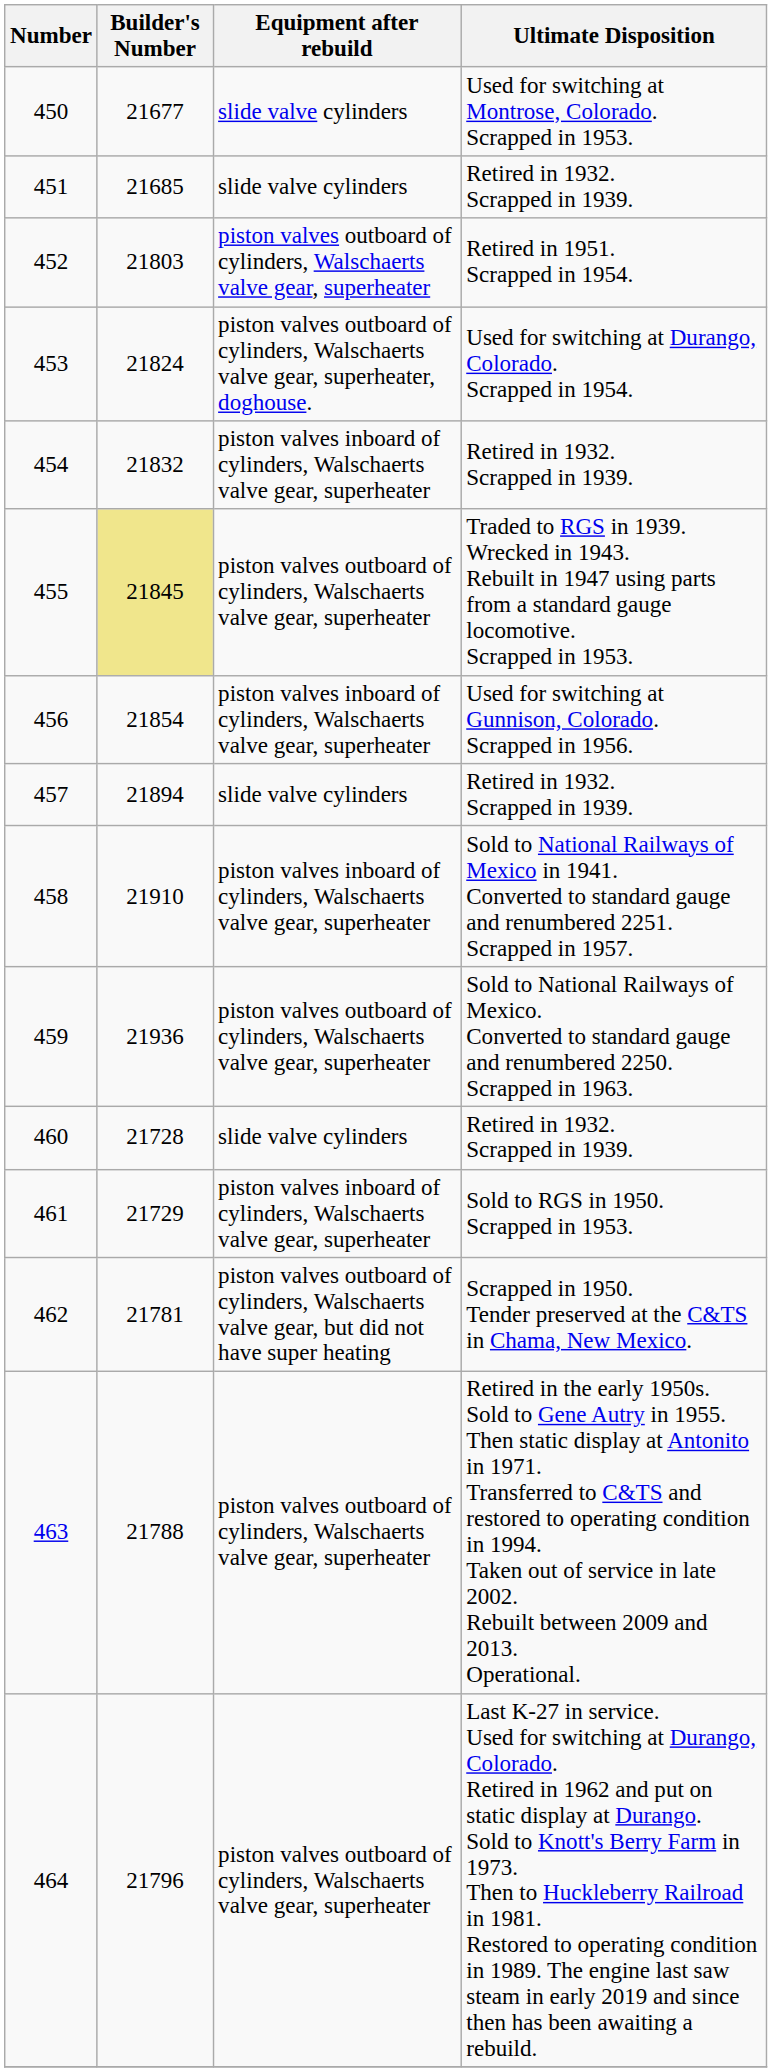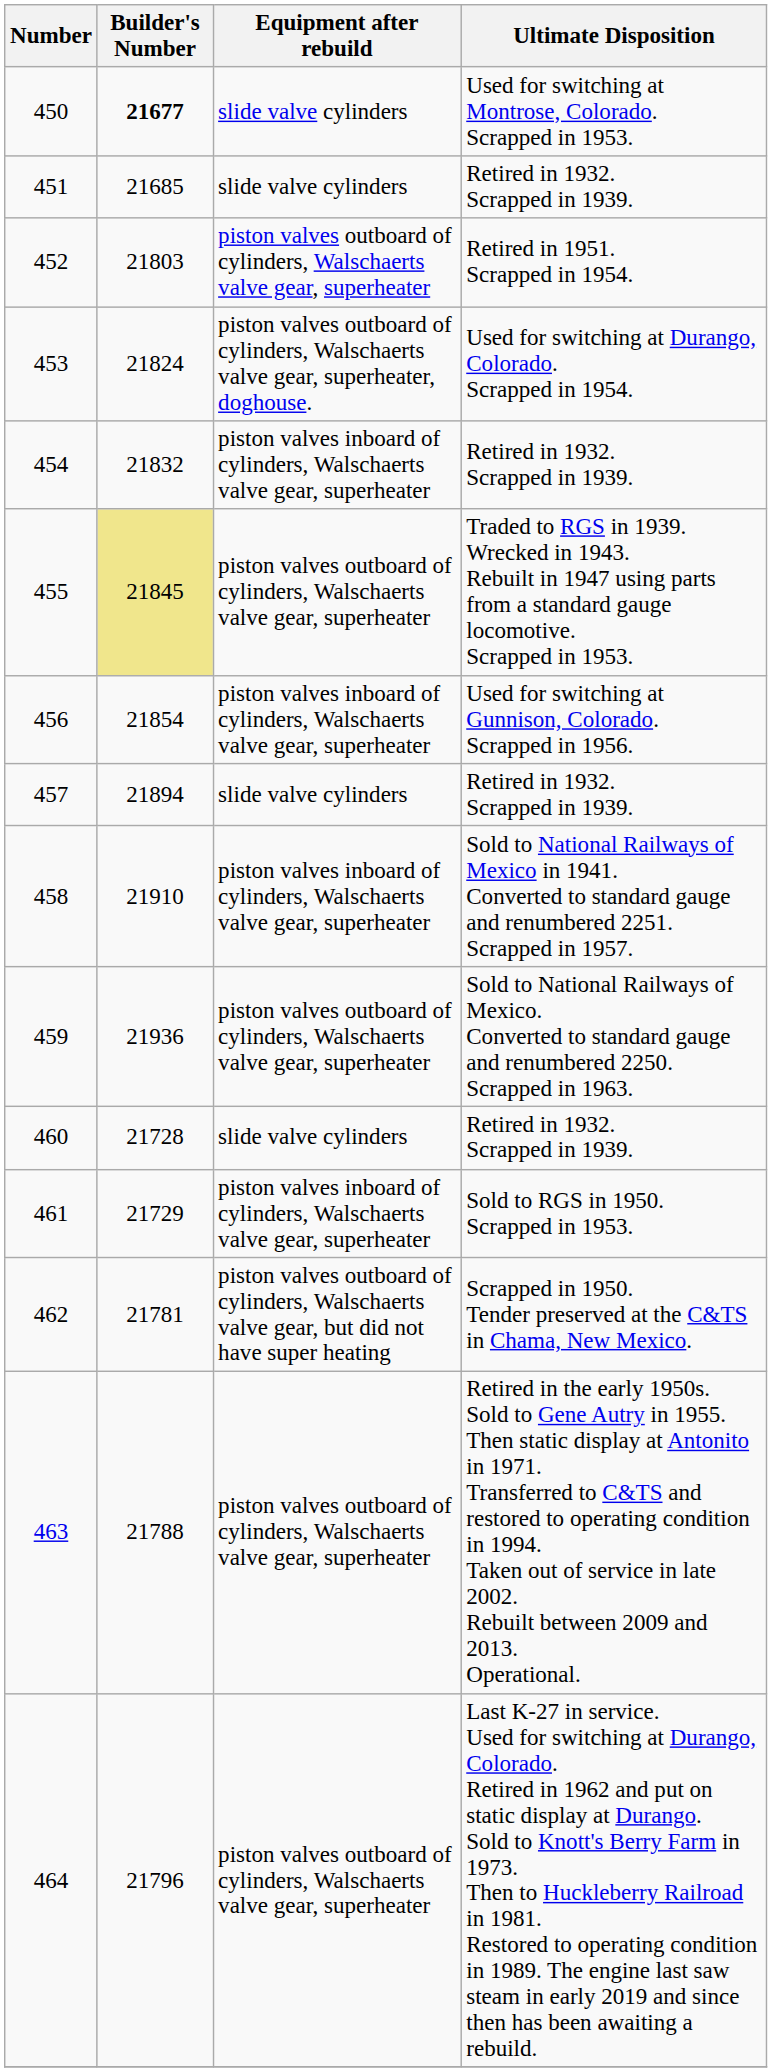(155, 111) normal -> (155, 111) bold
